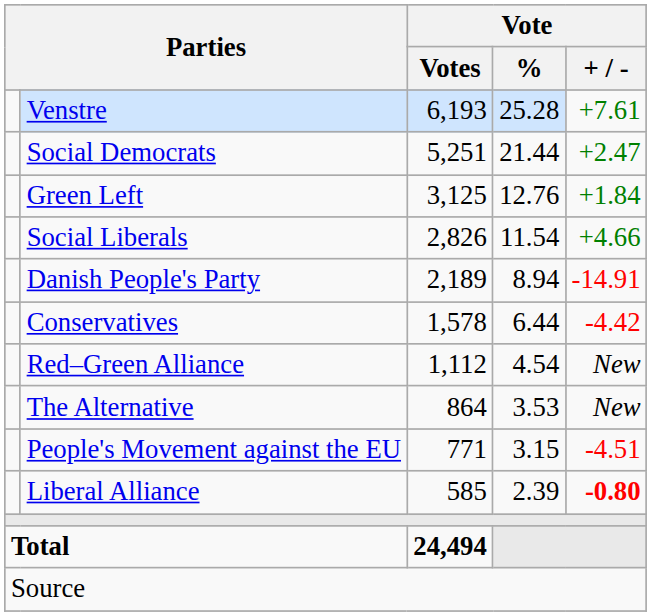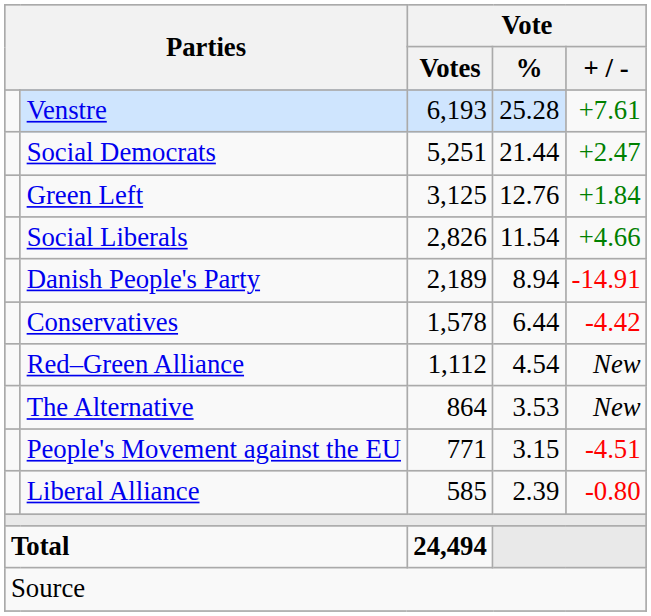(613, 491) bold -> (613, 491) normal
